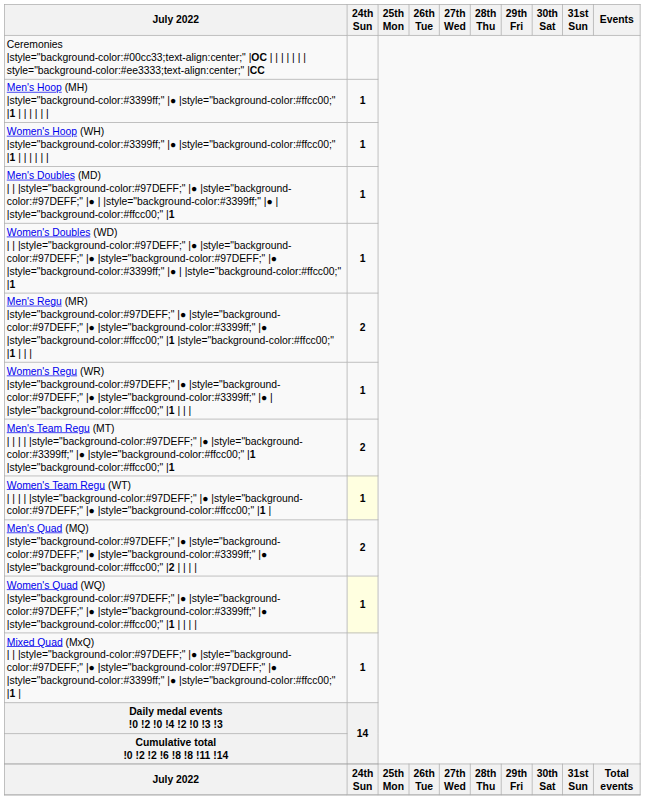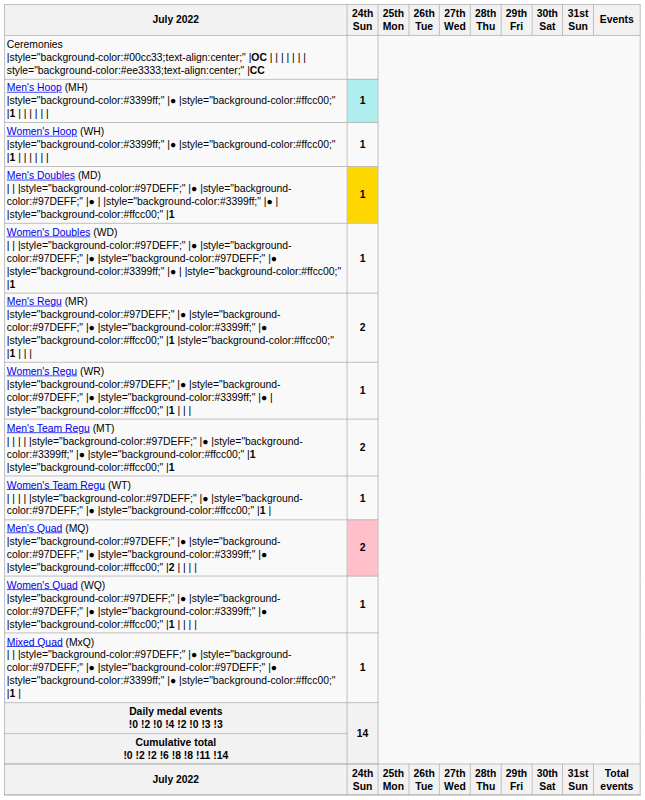(363, 101) no background -> (363, 101) paleturquoise background
(363, 195) no background -> (363, 195) gold background
(363, 498) lightyellow background -> (363, 498) no background
(363, 548) no background -> (363, 548) pink background
(363, 605) lightyellow background -> (363, 605) no background
